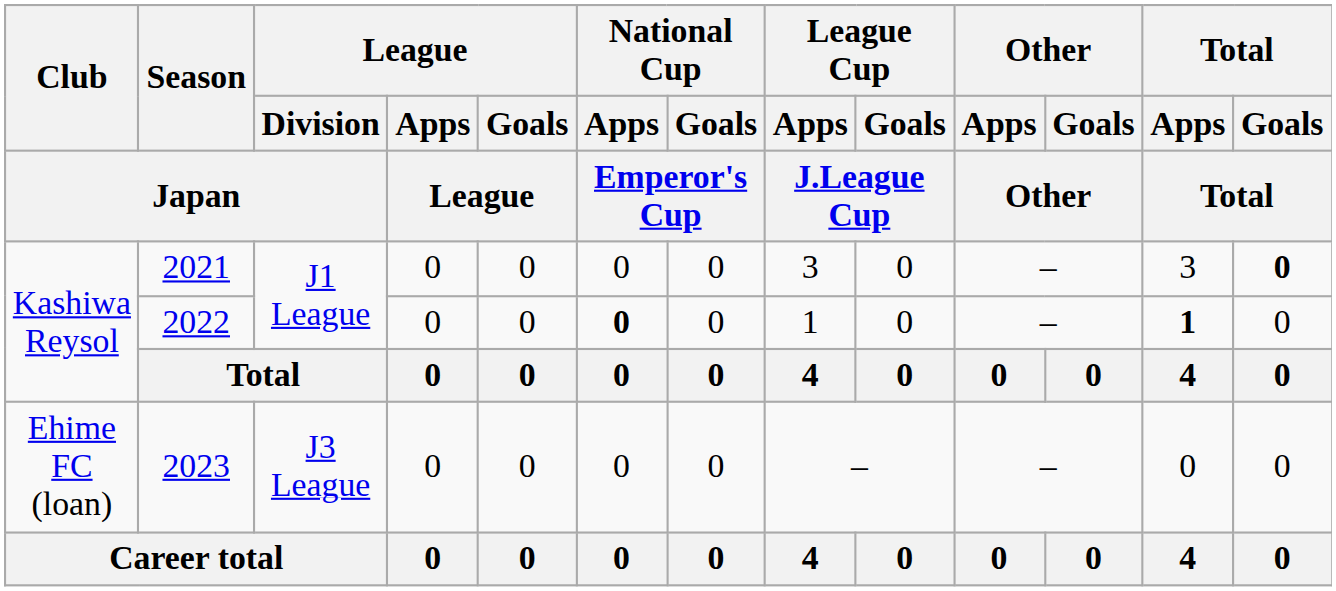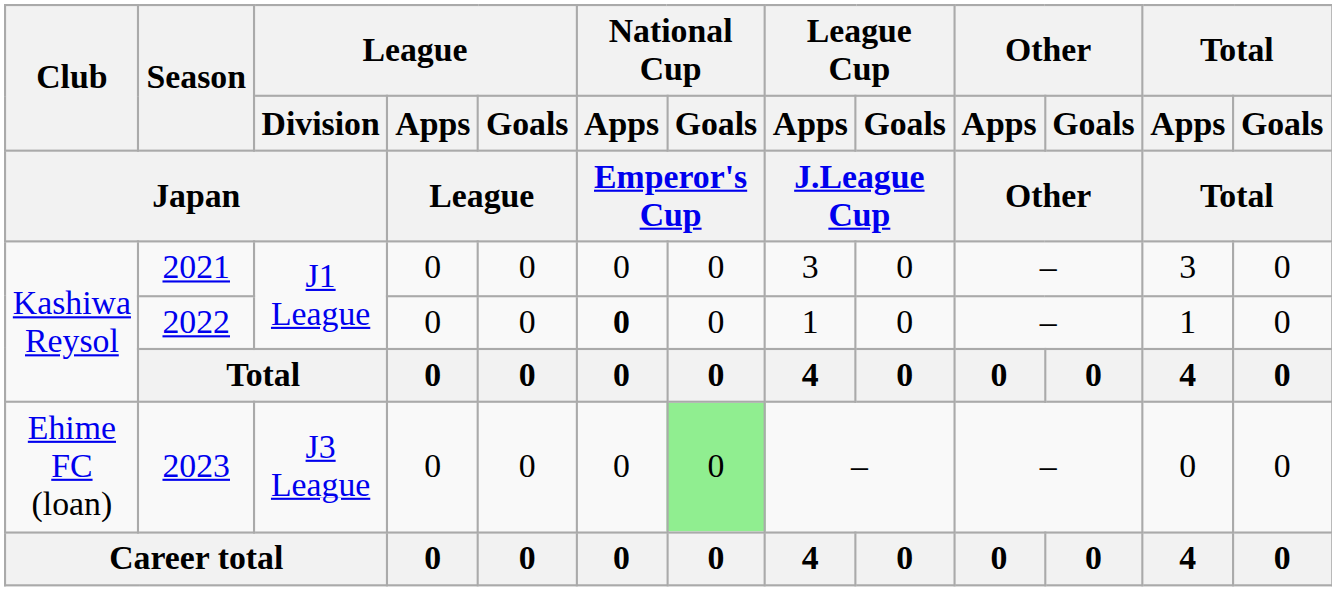(1282, 267) bold -> (1282, 267) normal
(1188, 321) bold -> (1188, 321) normal
(716, 466) no background -> (716, 466) lightgreen background
